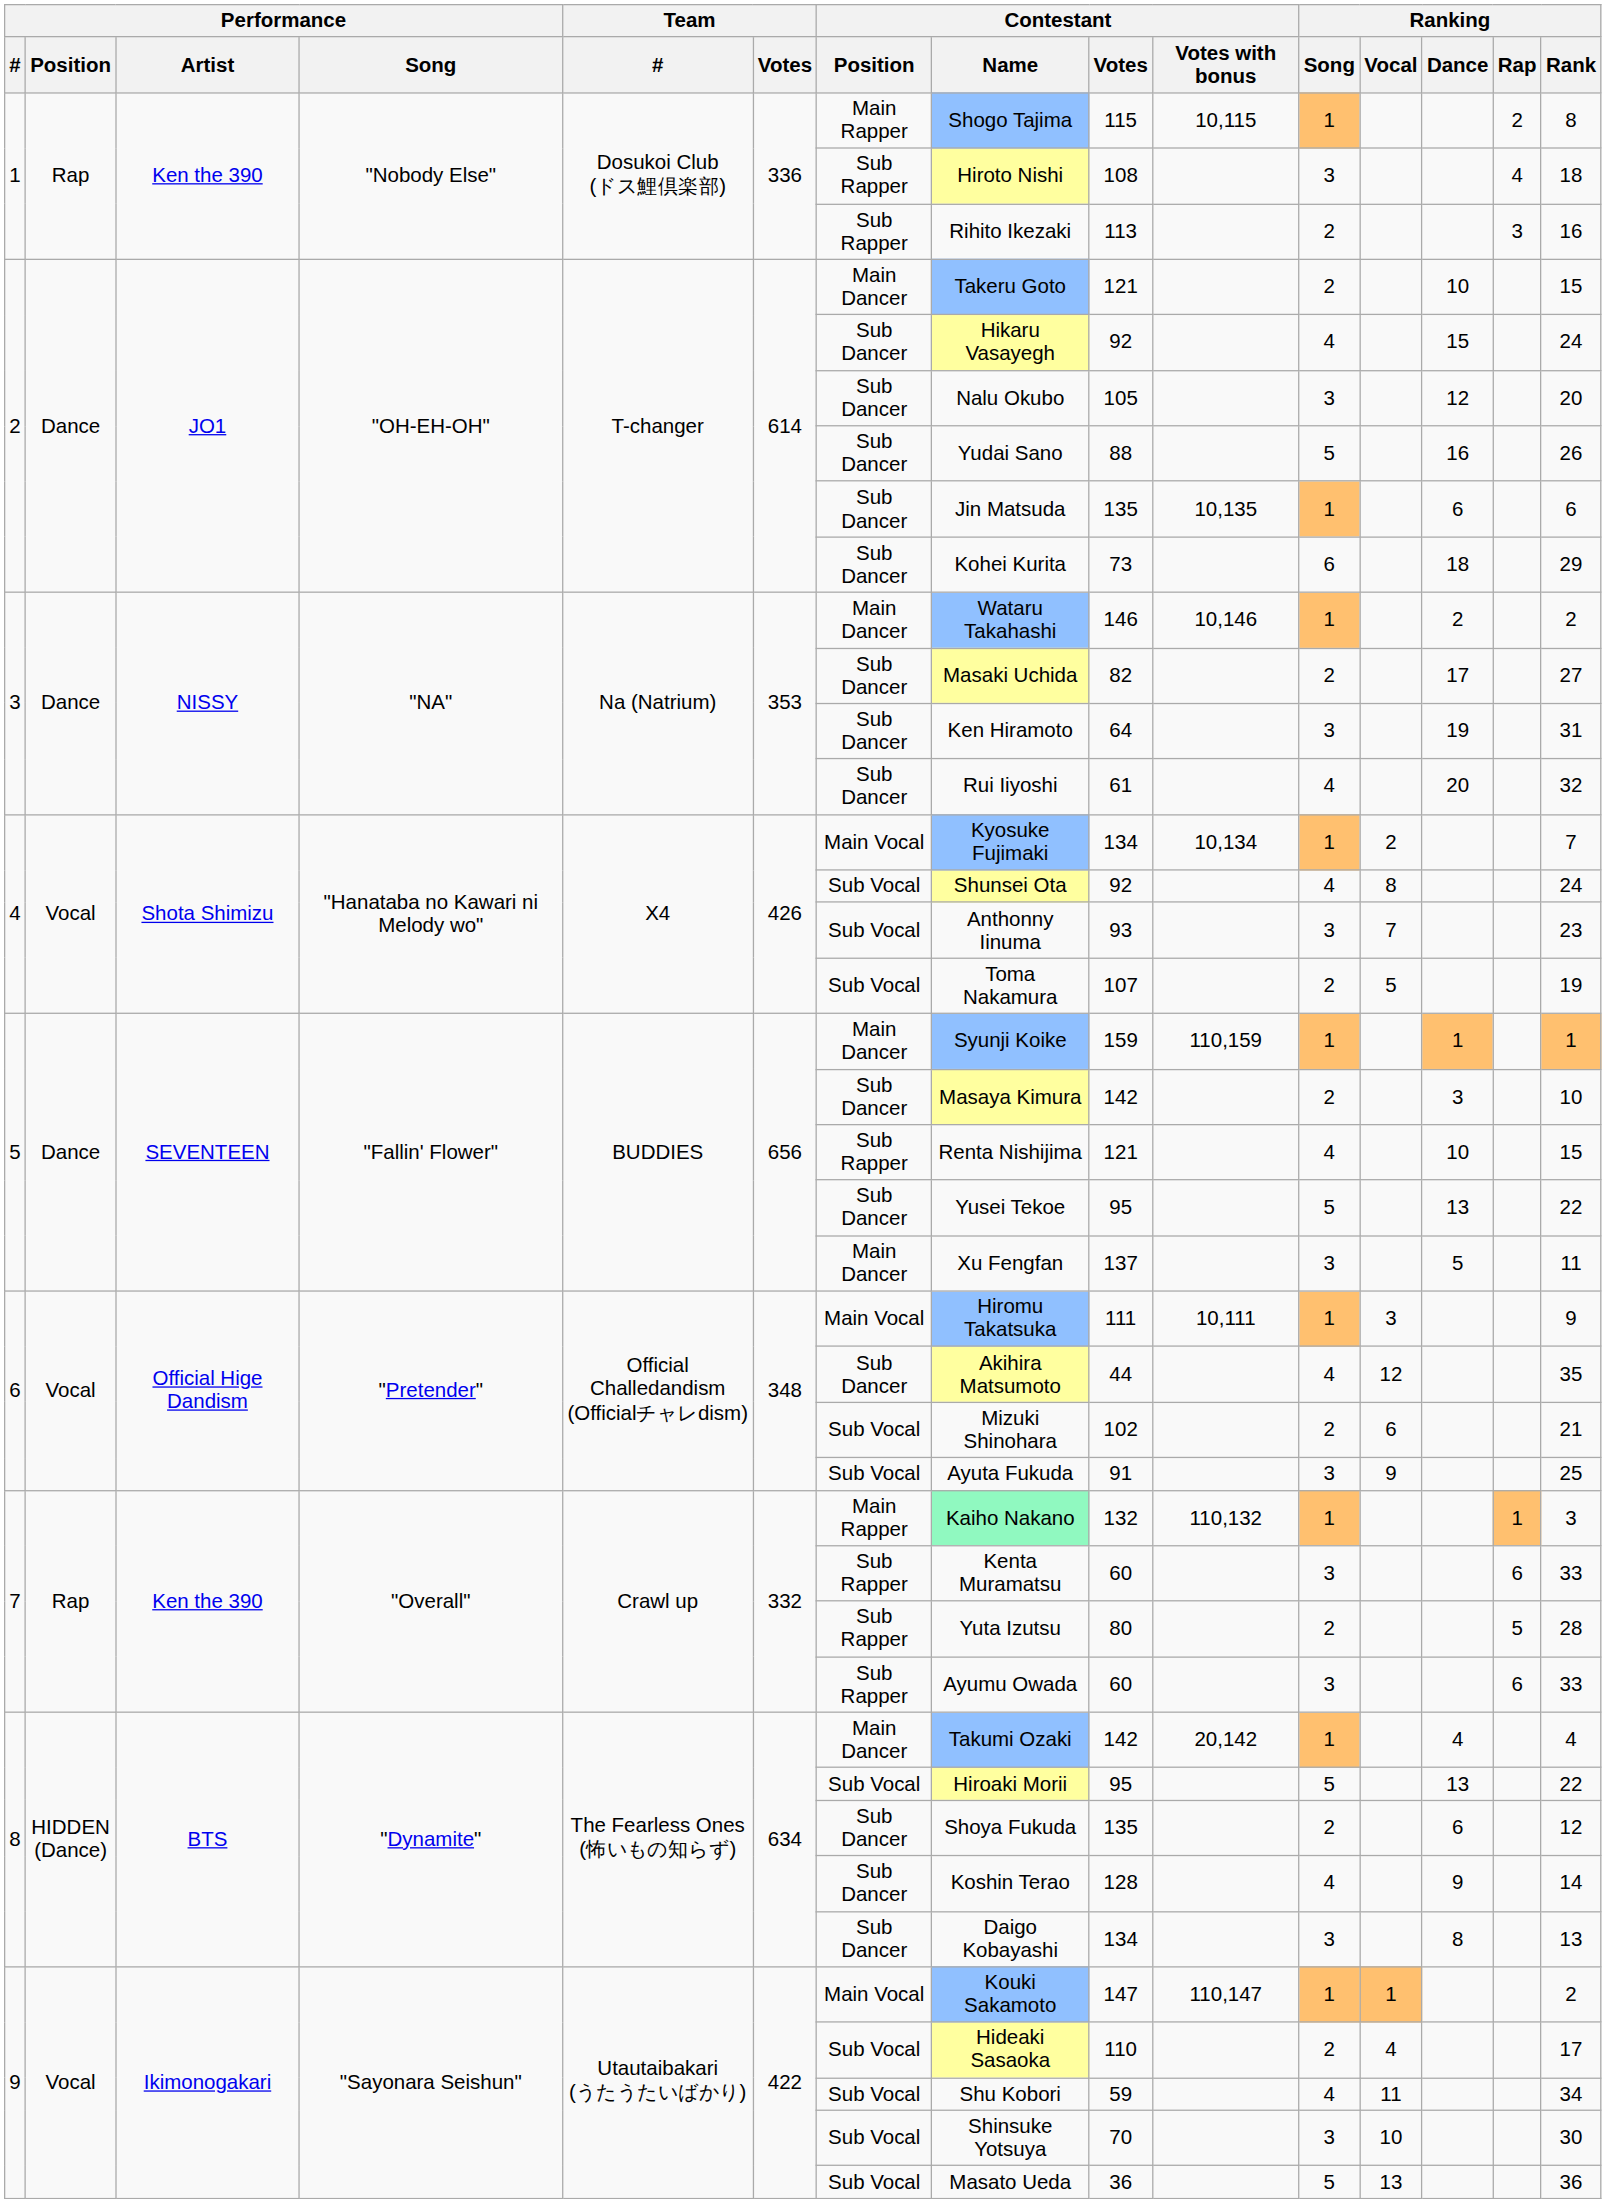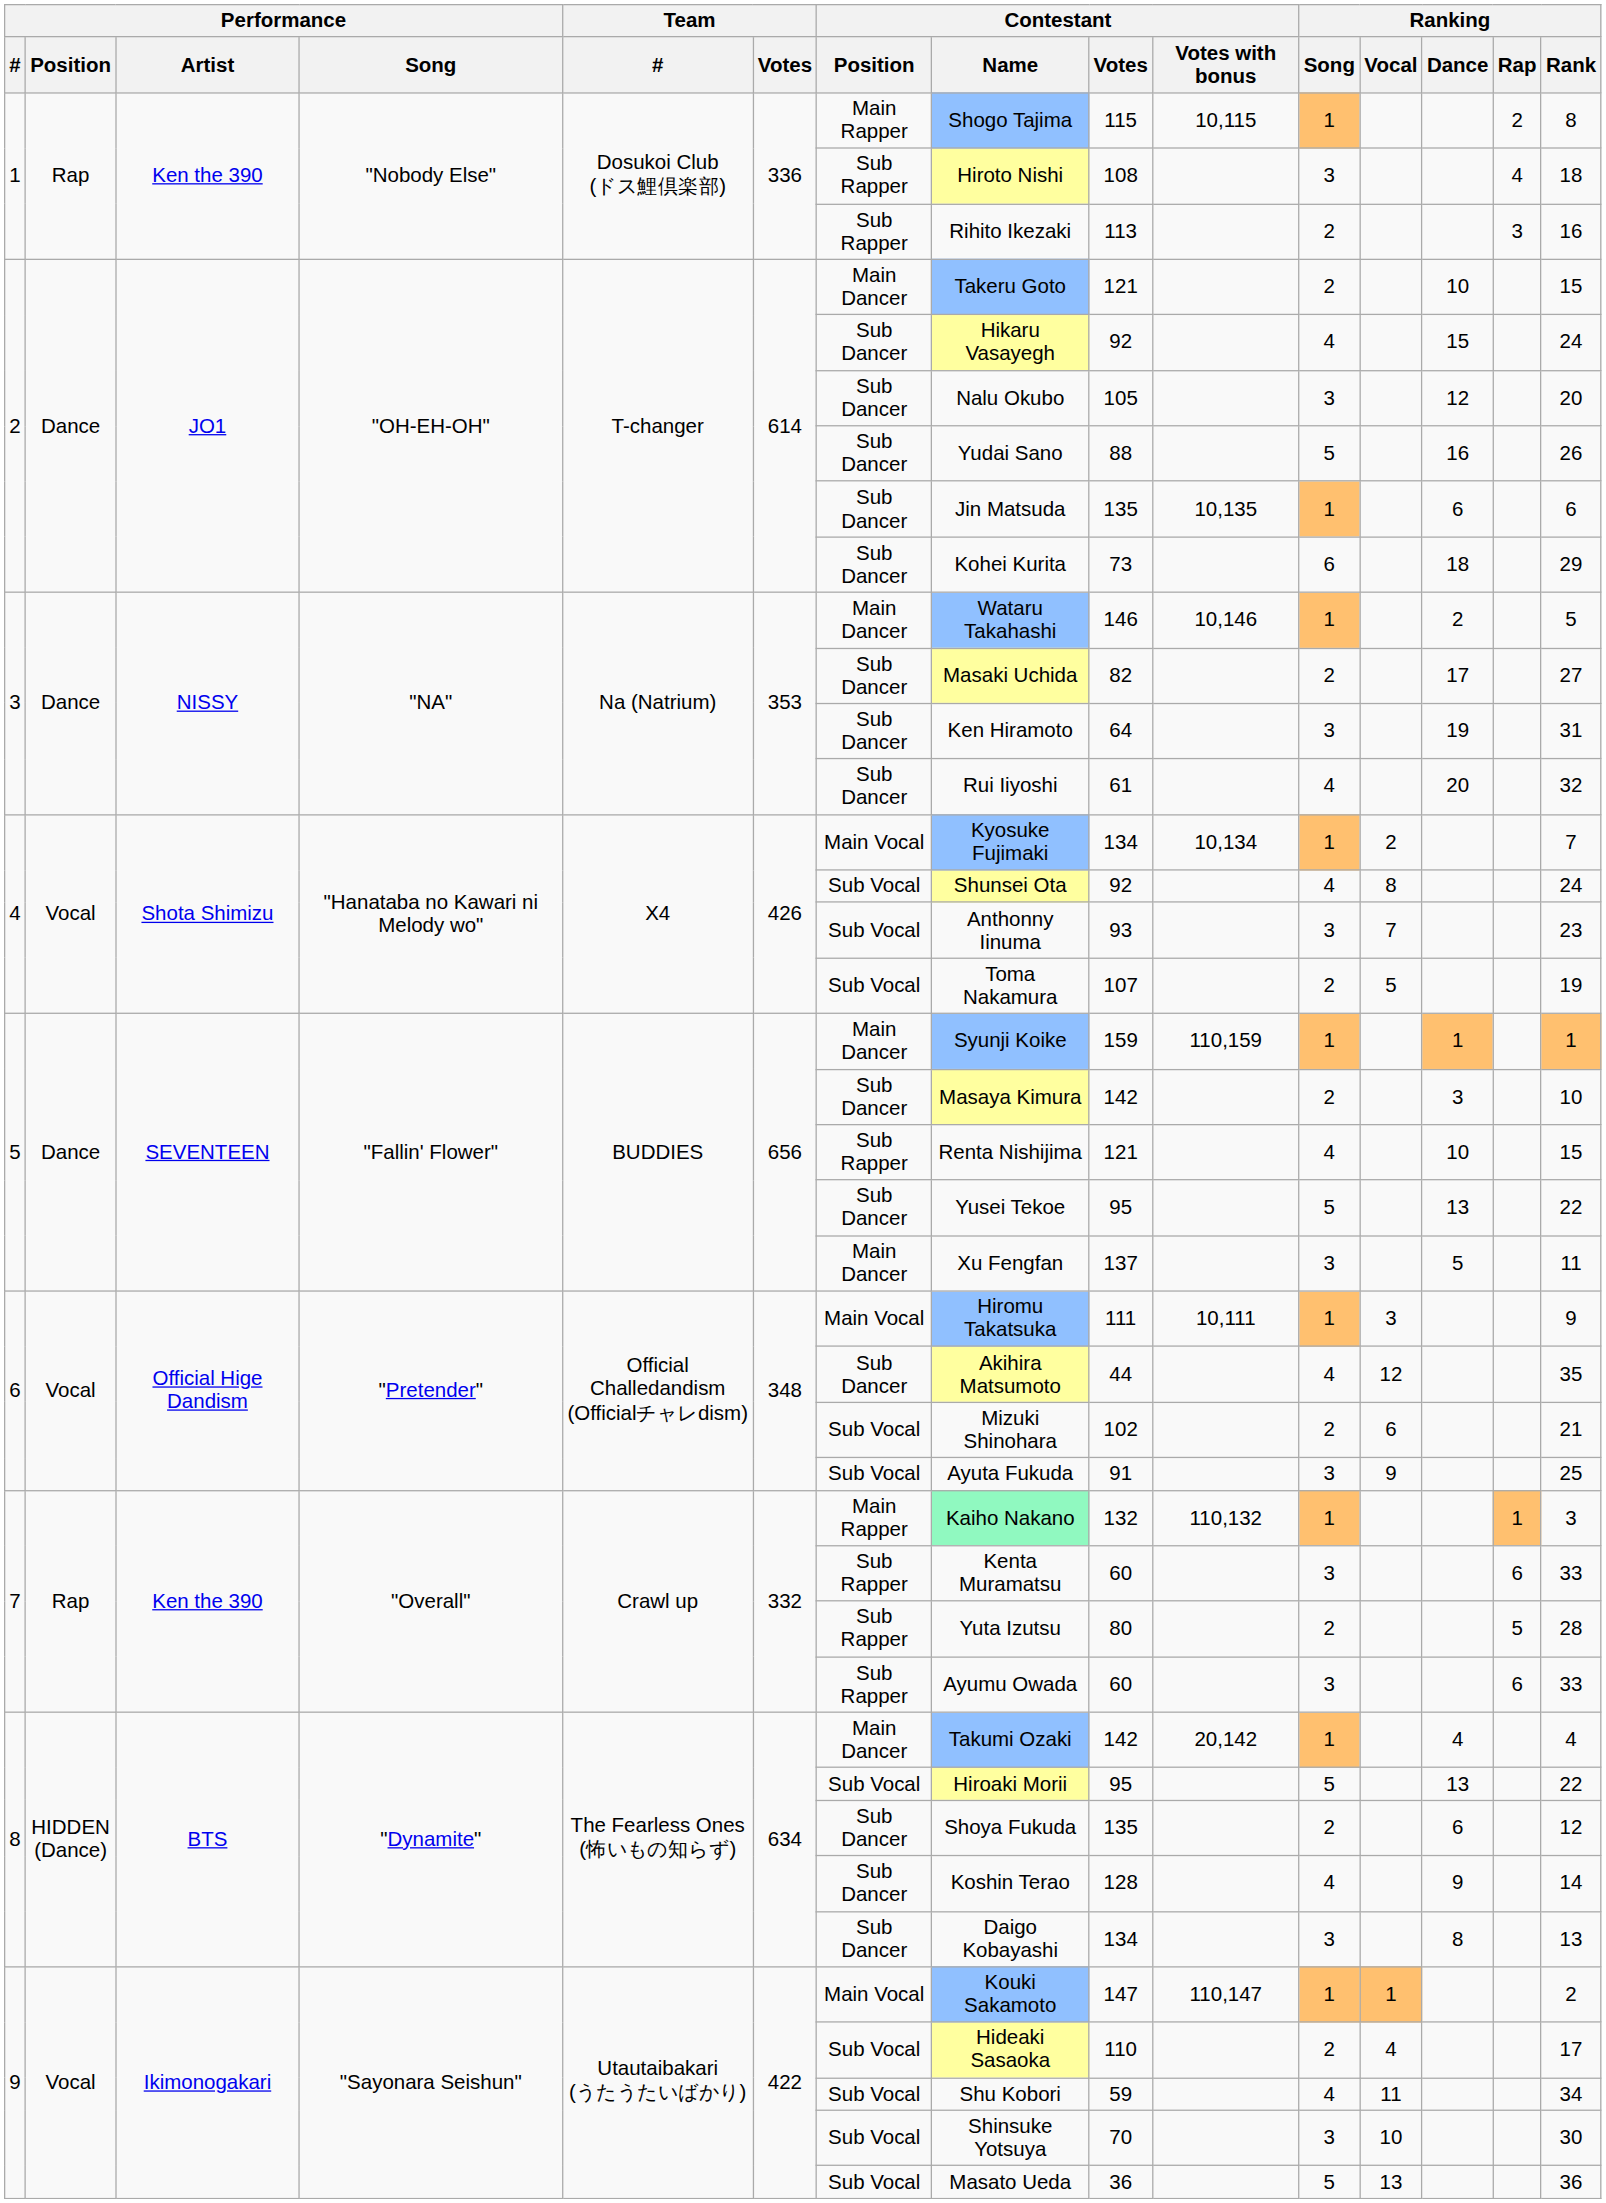(1571, 619) 2 -> (1571, 619) 5
